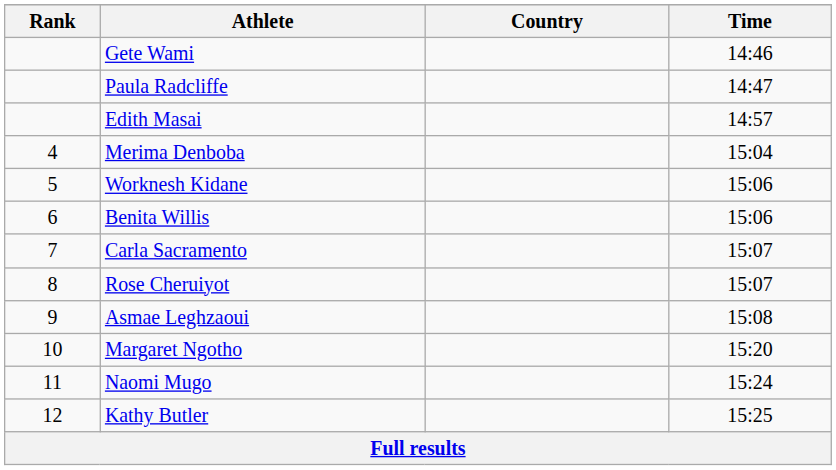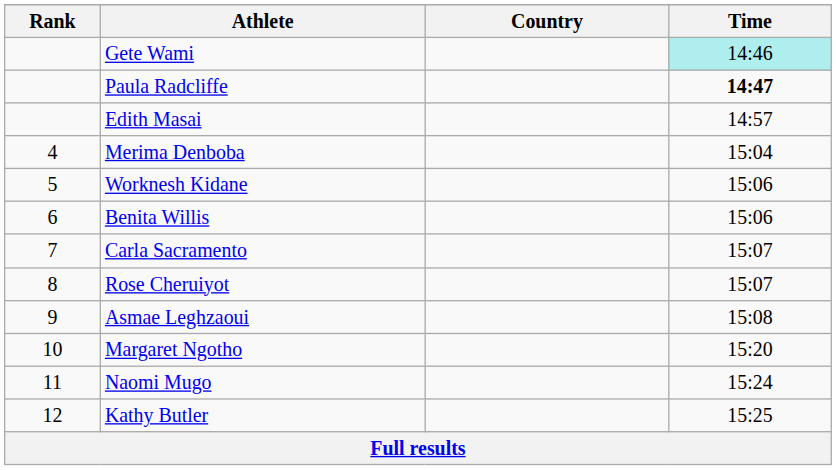(750, 53) no background -> (750, 53) paleturquoise background
(750, 86) normal -> (750, 86) bold
